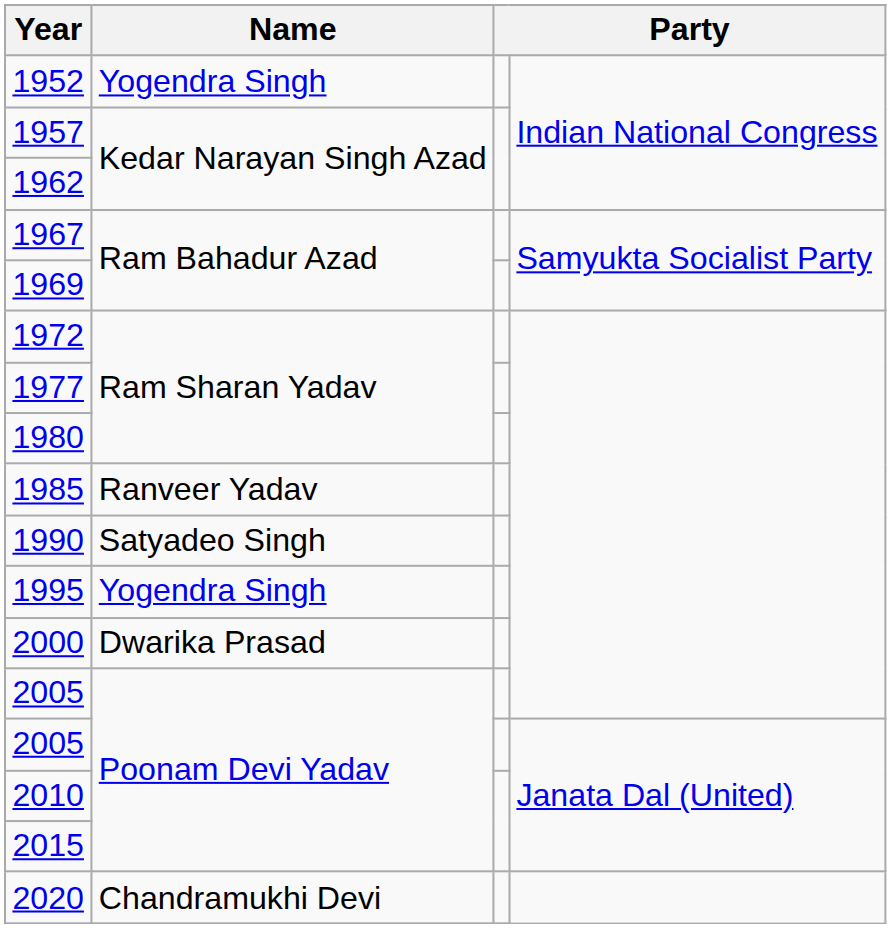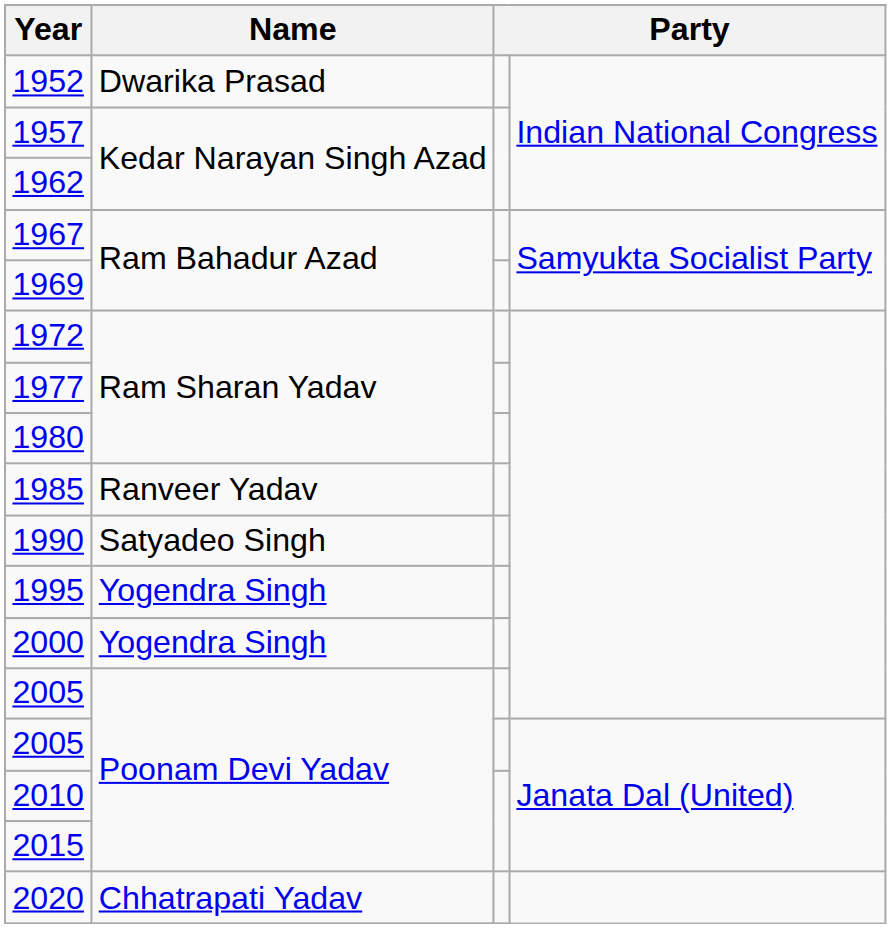(213, 81) Yogendra Singh -> (212, 81) Dwarika Prasad
(212, 642) Dwarika Prasad -> (213, 642) Yogendra Singh
(240, 897) Chandramukhi Devi -> (231, 897) Chhatrapati Yadav
